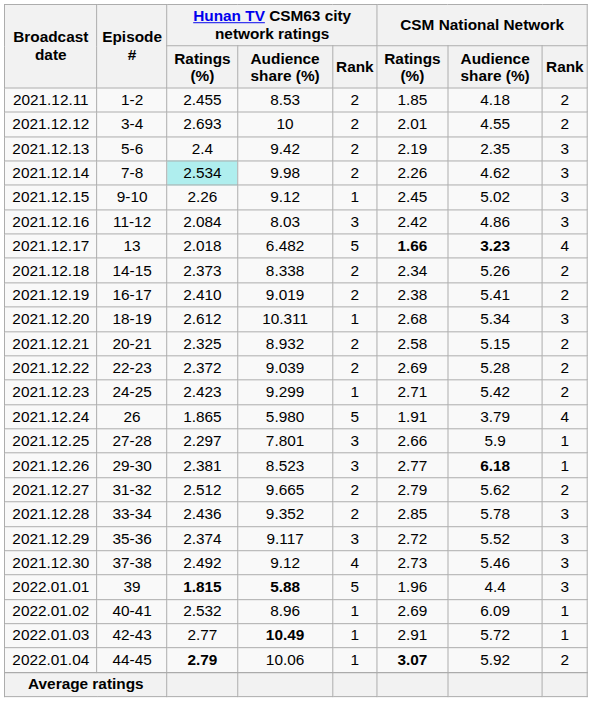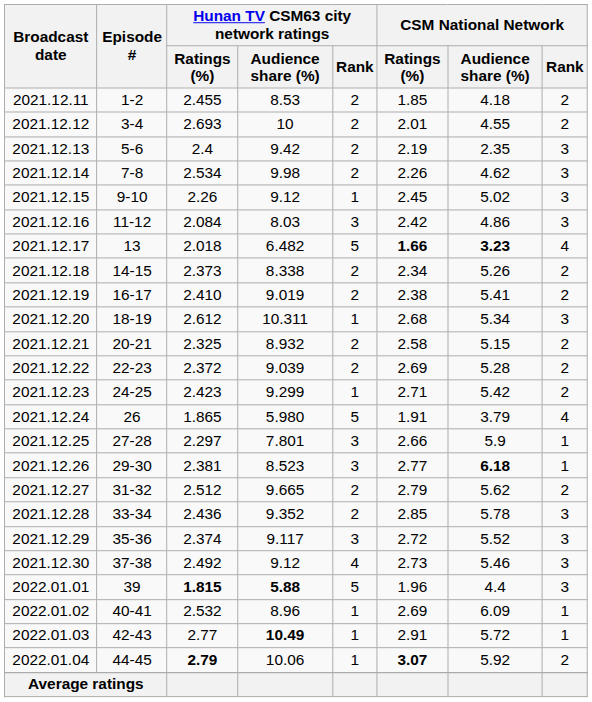(202, 173) paleturquoise background -> (202, 173) no background
